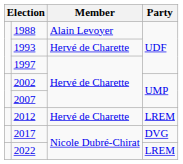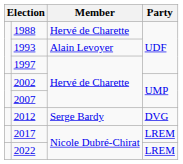(82, 30) Alain Levoyer -> (90, 30) Hervé de Charette
(90, 47) Hervé de Charette -> (82, 47) Alain Levoyer
(90, 116) Hervé de Charette -> (77, 116) Serge Bardy
(160, 116) LREM -> (156, 116) DVG
(156, 133) DVG -> (160, 133) LREM
